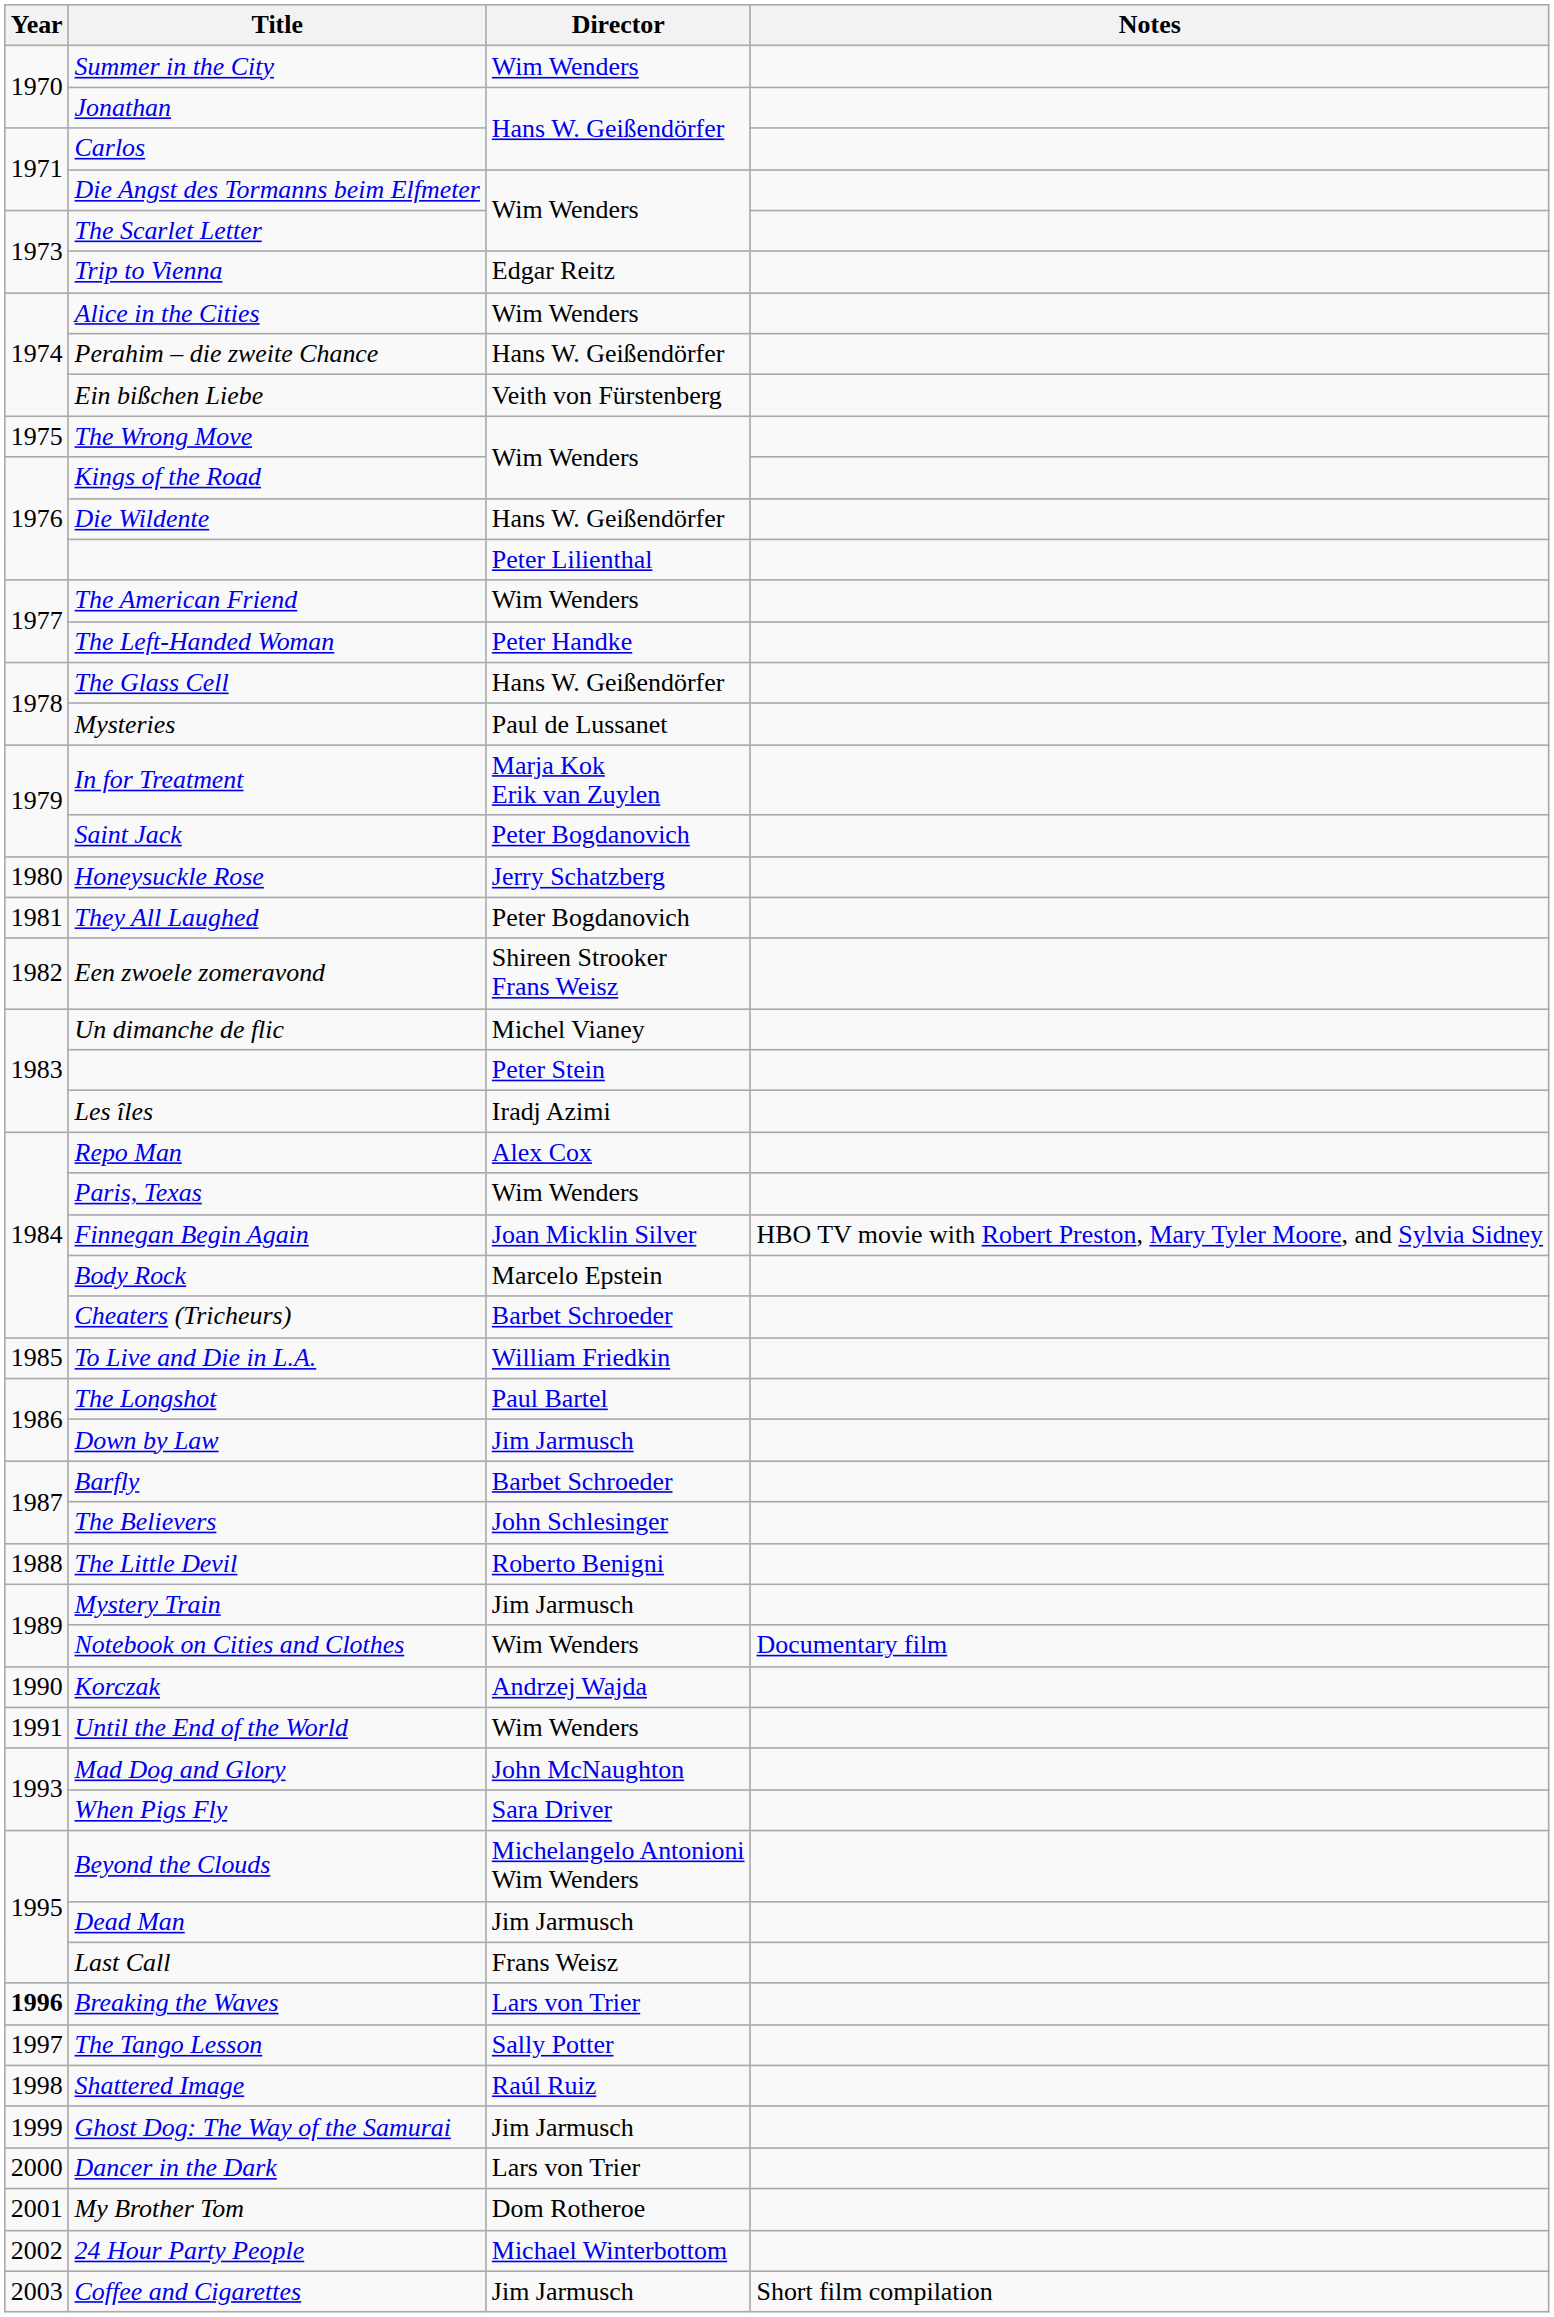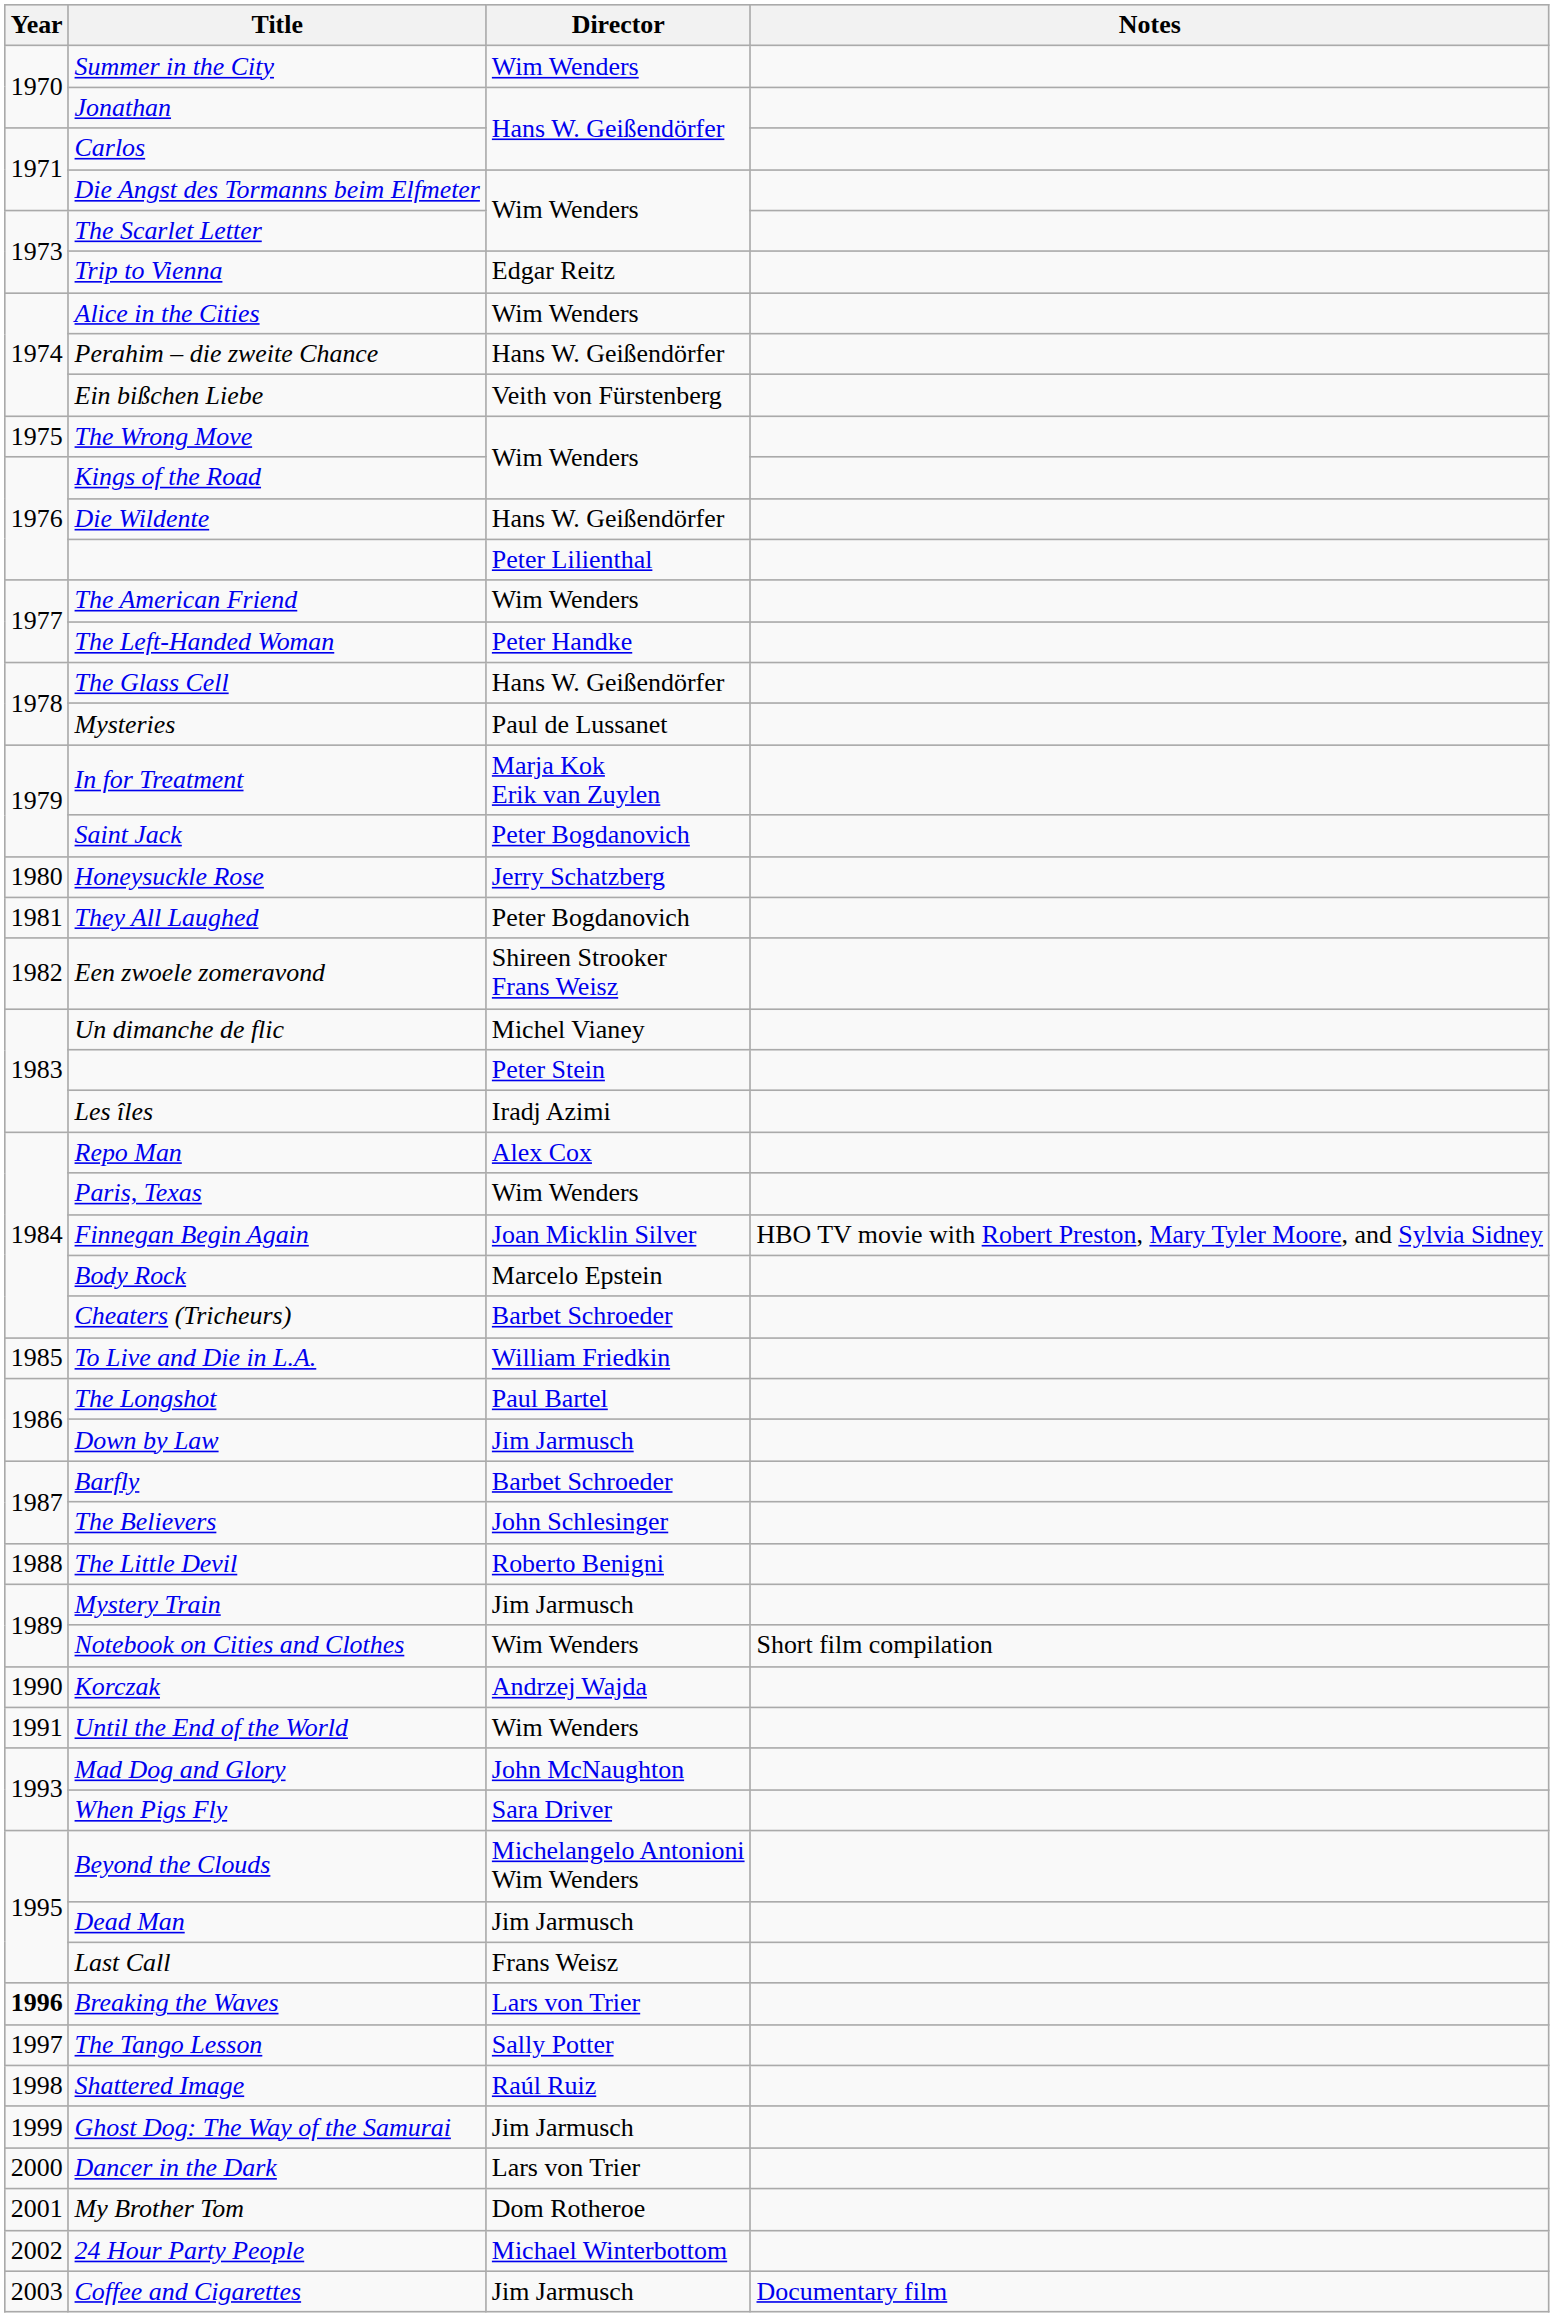(852, 1645) Documentary film -> (875, 1645) Short film compilation
(875, 2291) Short film compilation -> (852, 2291) Documentary film
